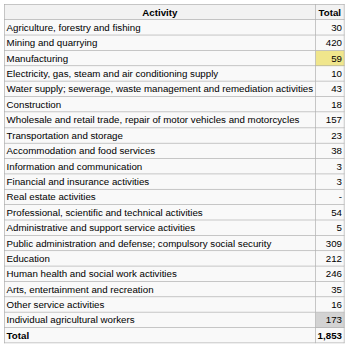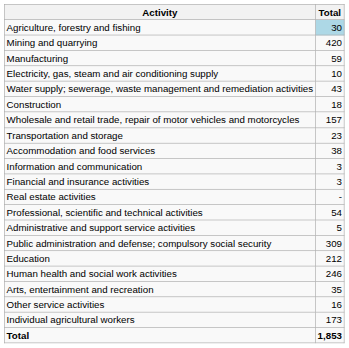(337, 28) no background -> (337, 28) lightblue background
(337, 58) khaki background -> (337, 58) no background
(334, 320) lightgrey background -> (334, 320) no background
